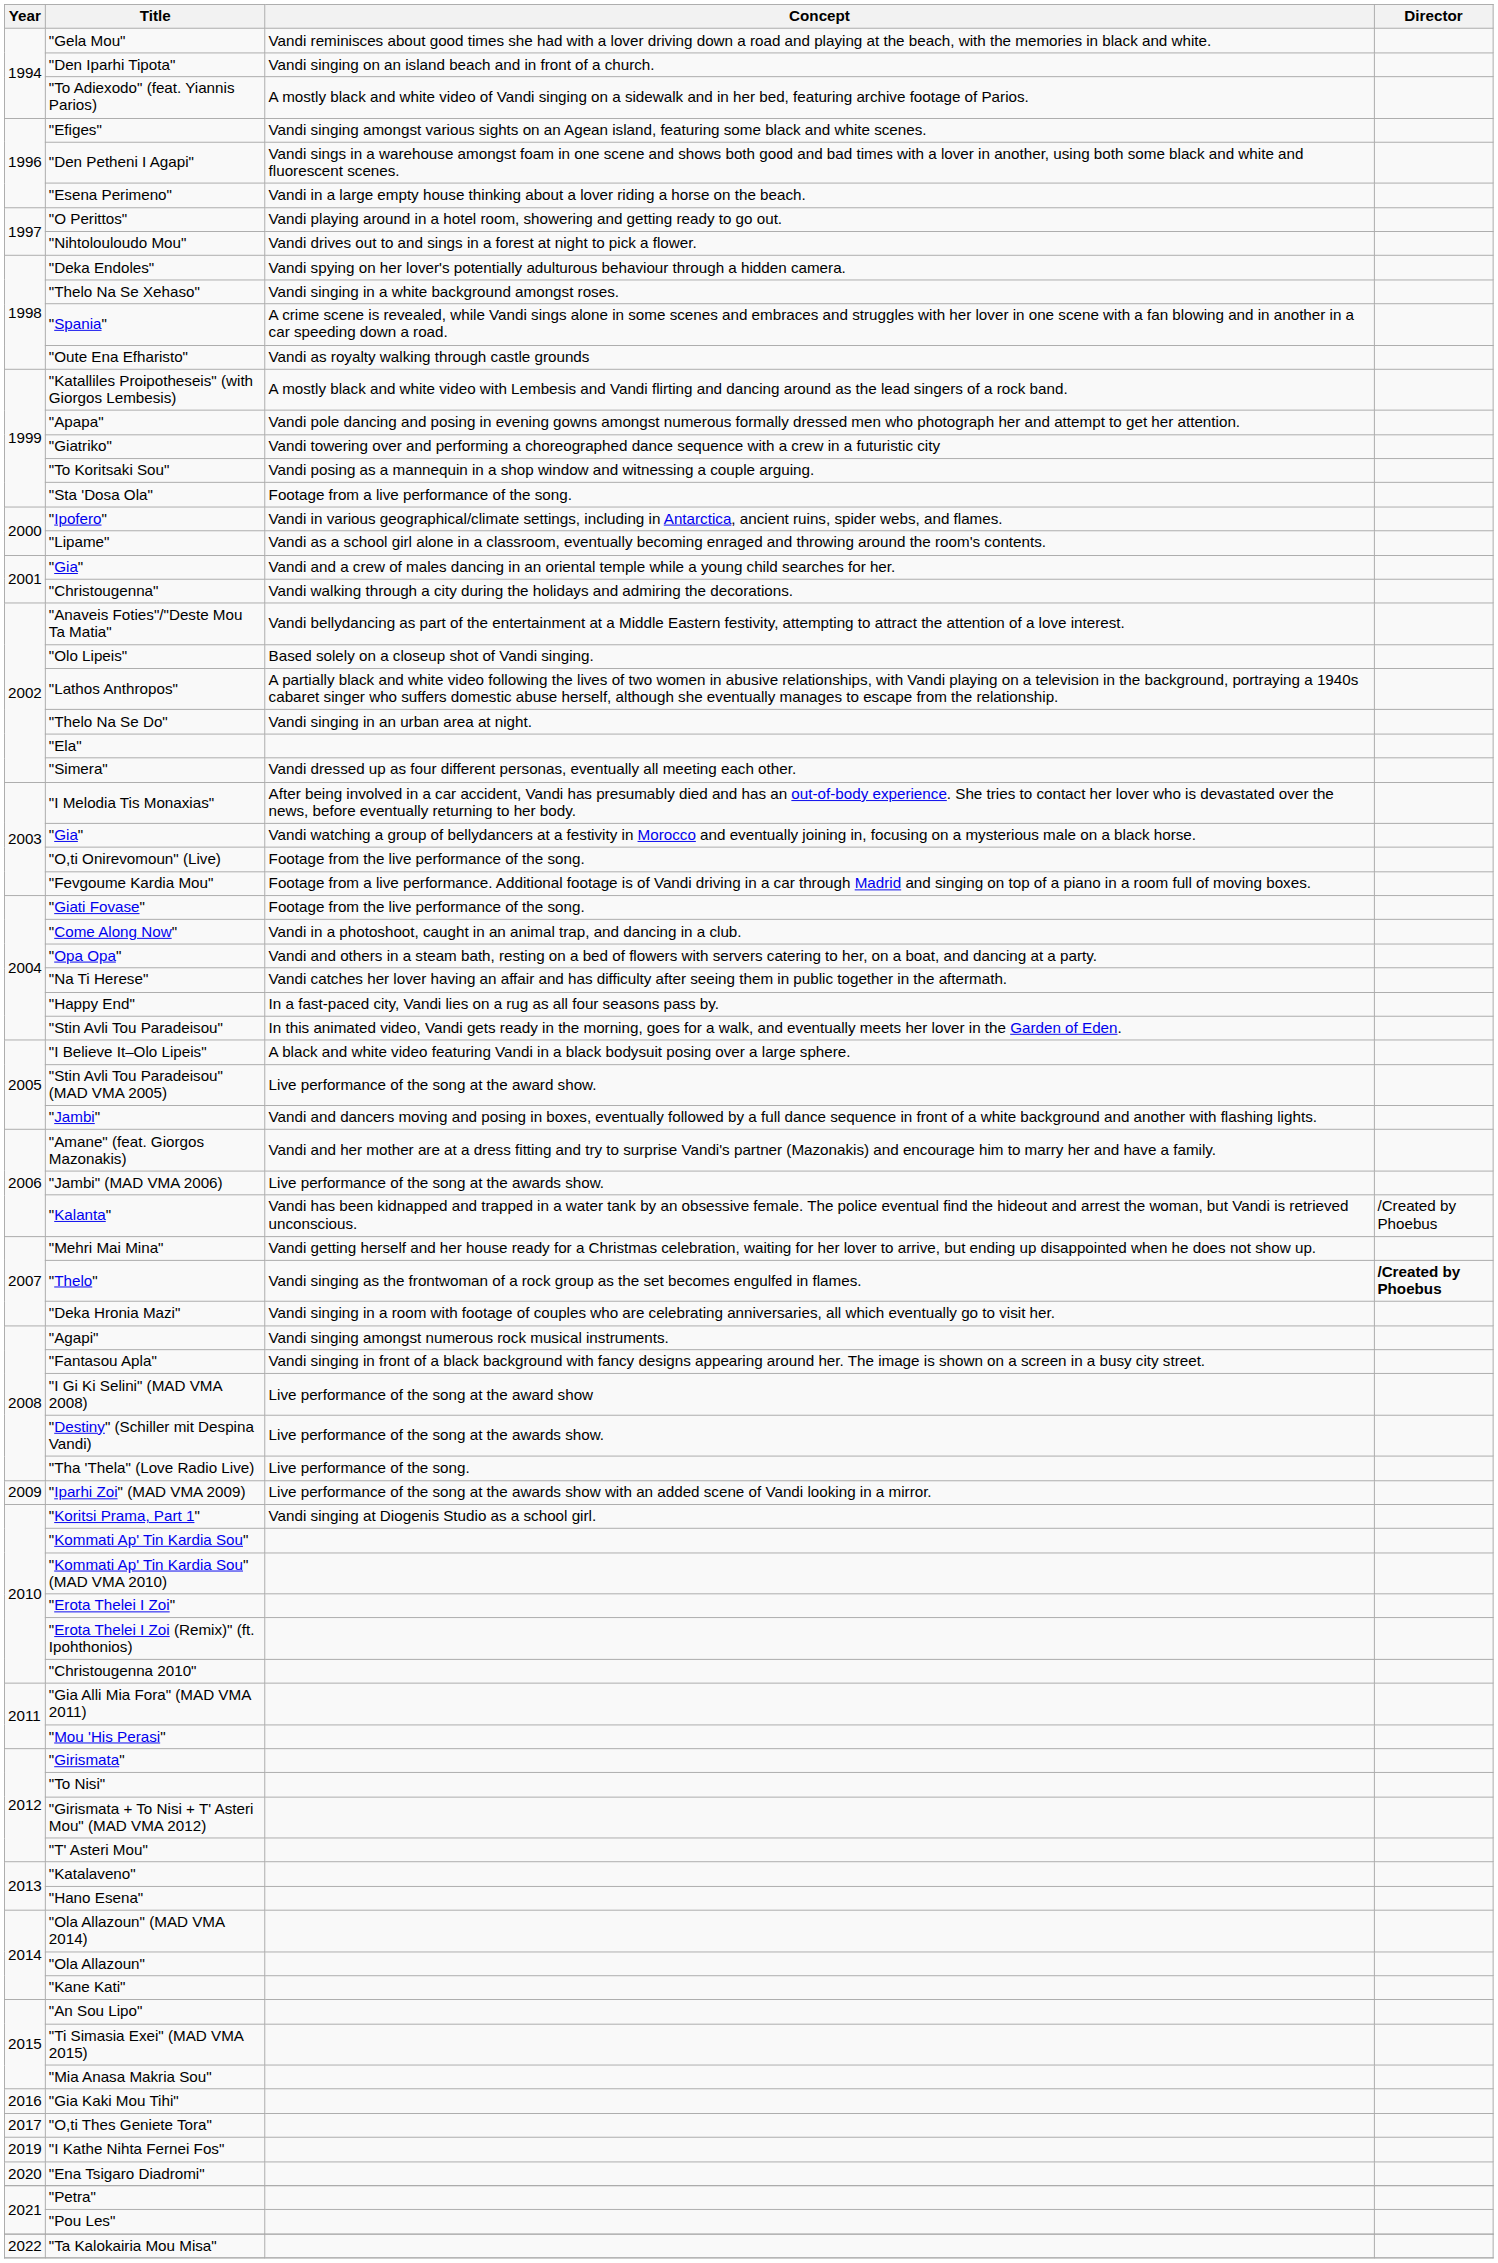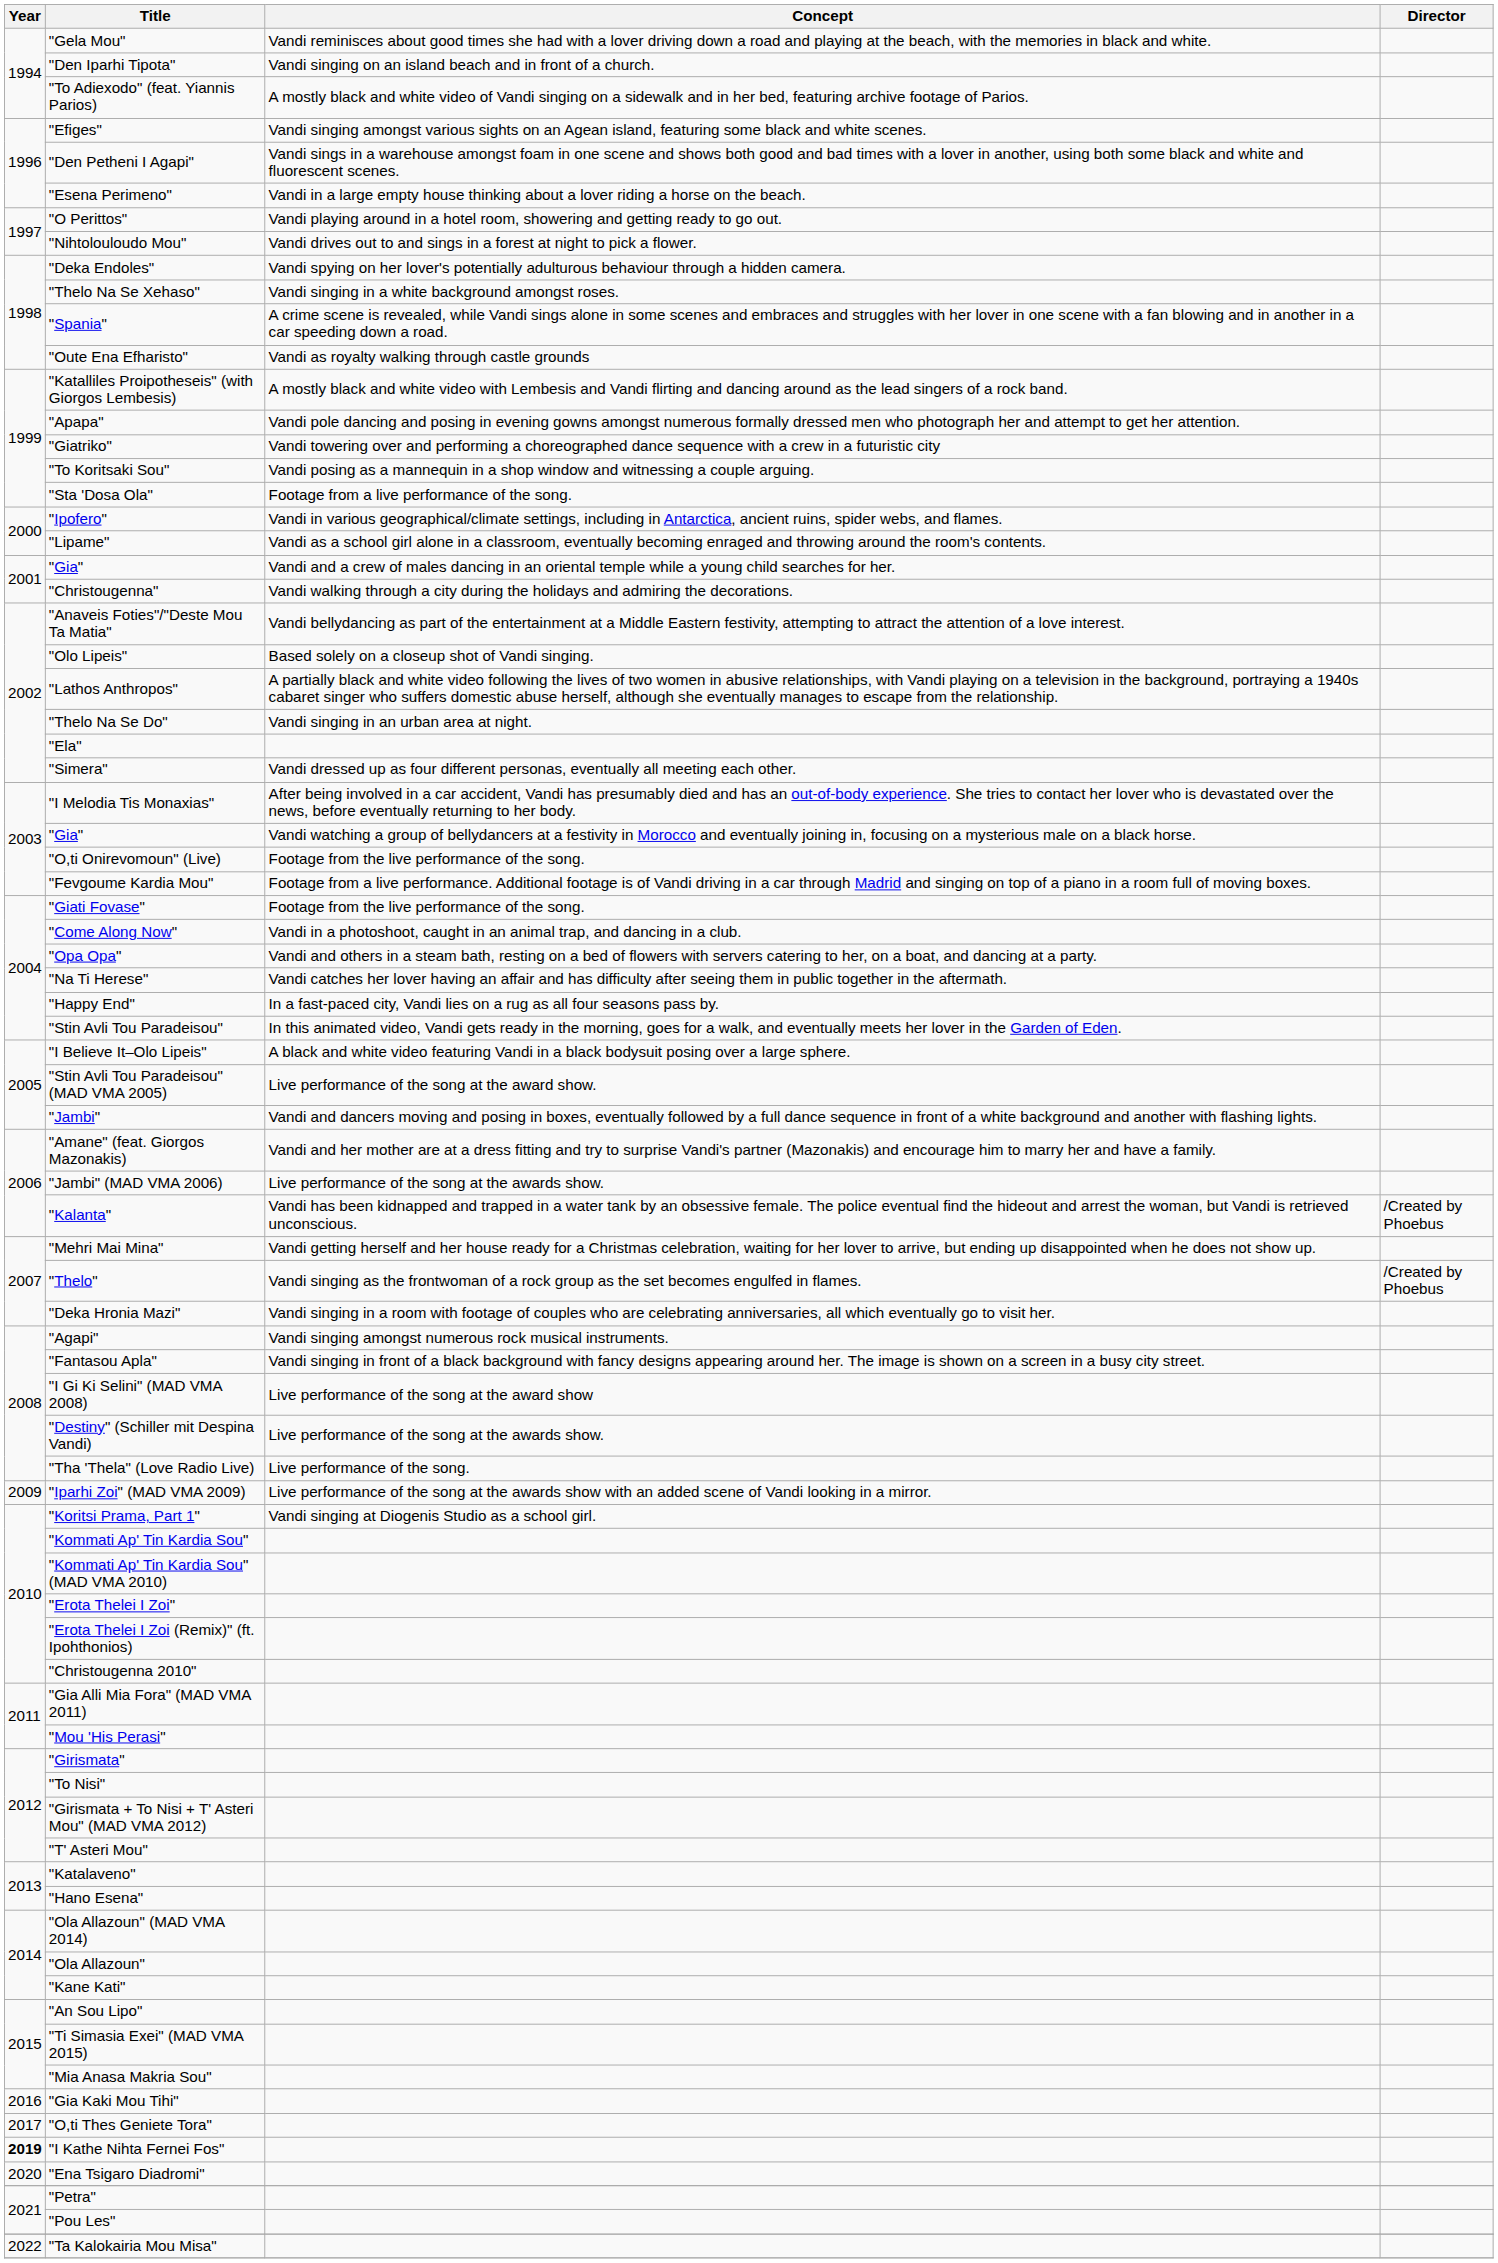(1419, 1280) bold -> (1423, 1280) normal
(25, 2149) normal -> (25, 2149) bold
